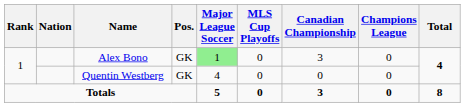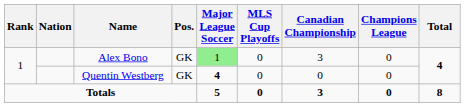(217, 75) normal -> (217, 75) bold
